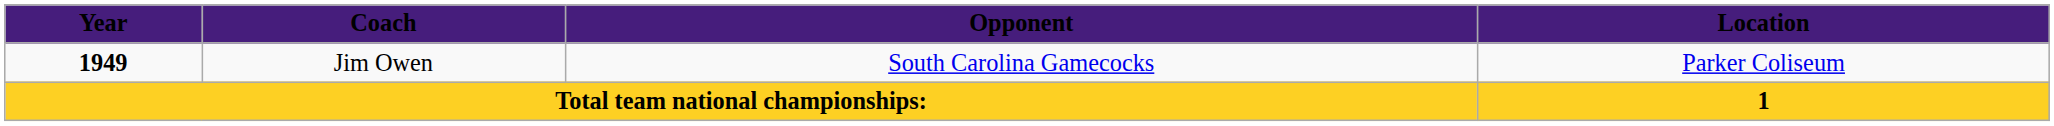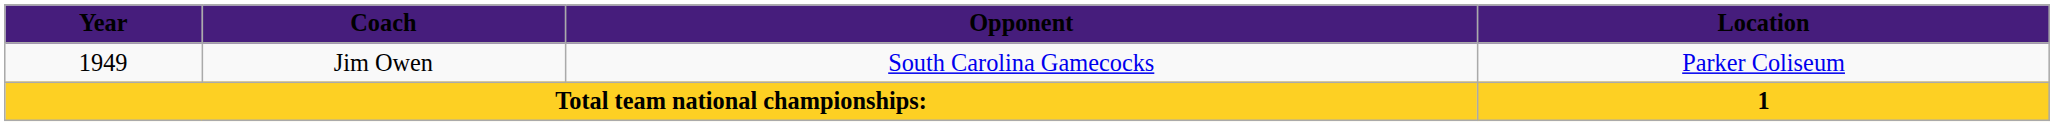(103, 62) bold -> (103, 62) normal
